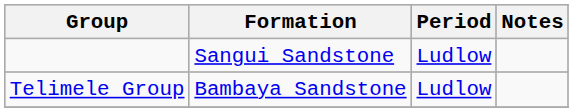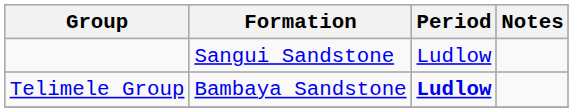(454, 90) normal -> (454, 90) bold
